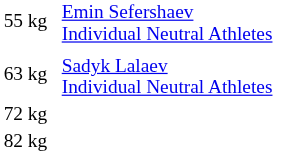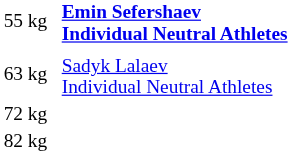(167, 23) normal -> (175, 23) bold
